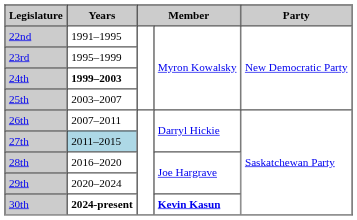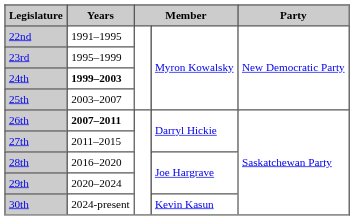(96, 120) normal -> (96, 120) bold
(96, 141) lightblue background -> (96, 141) no background
(102, 204) bold -> (100, 204) normal
(189, 204) bold -> (184, 204) normal
